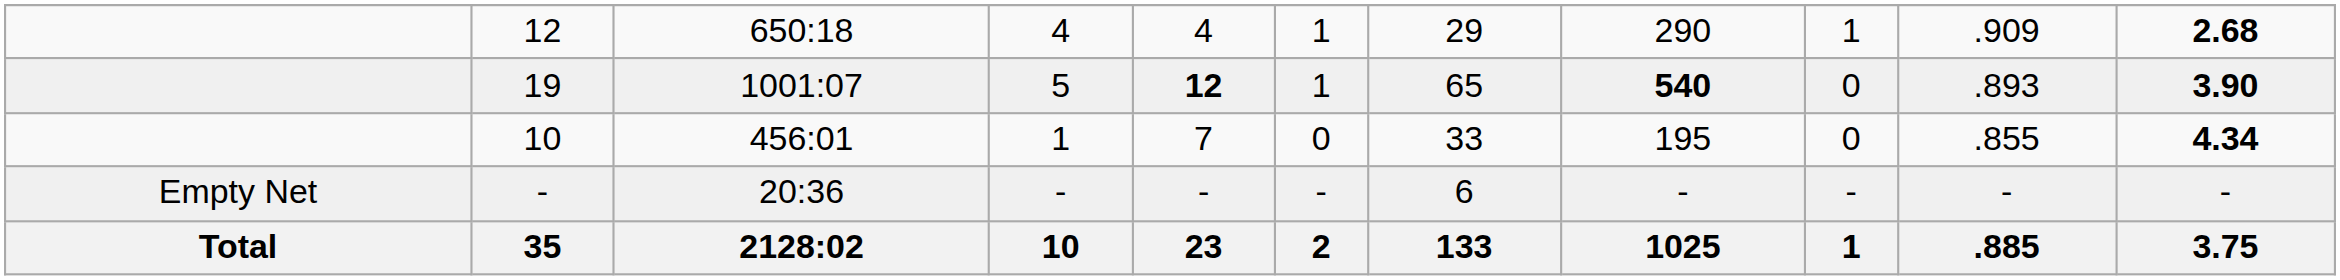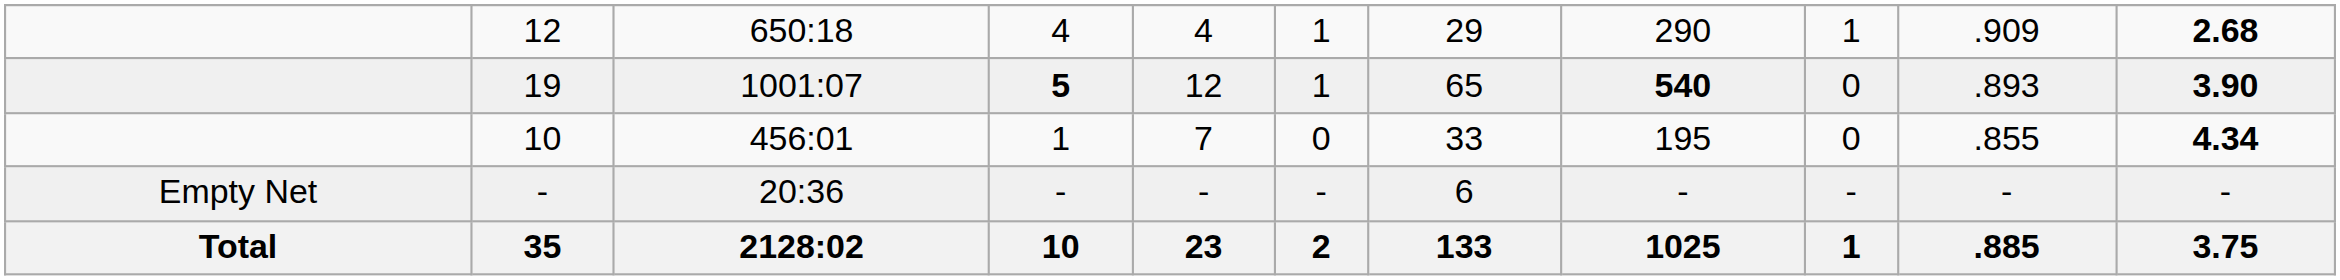(1061, 85) normal -> (1061, 85) bold
(1204, 85) bold -> (1204, 85) normal
